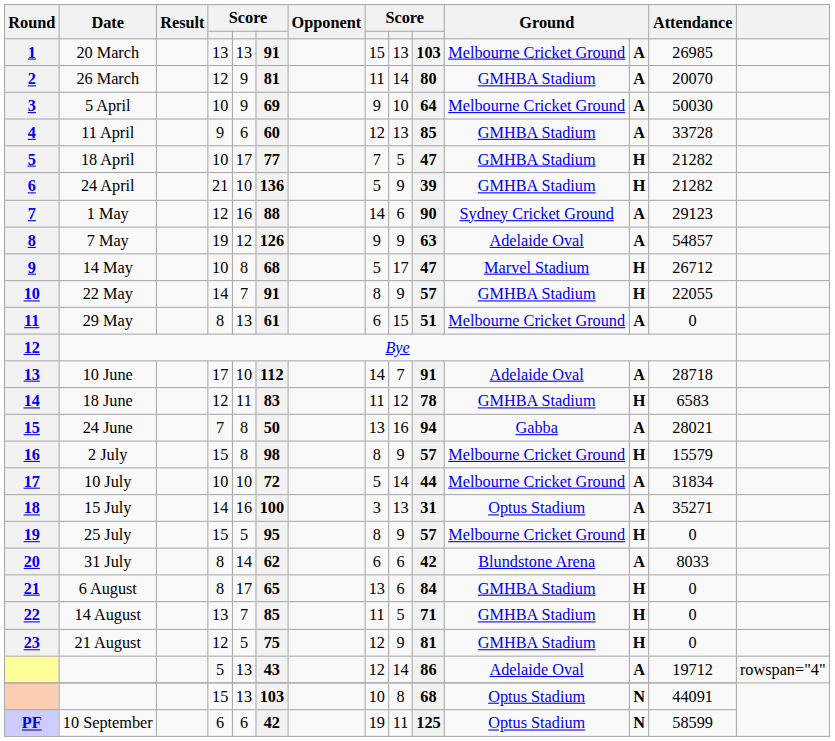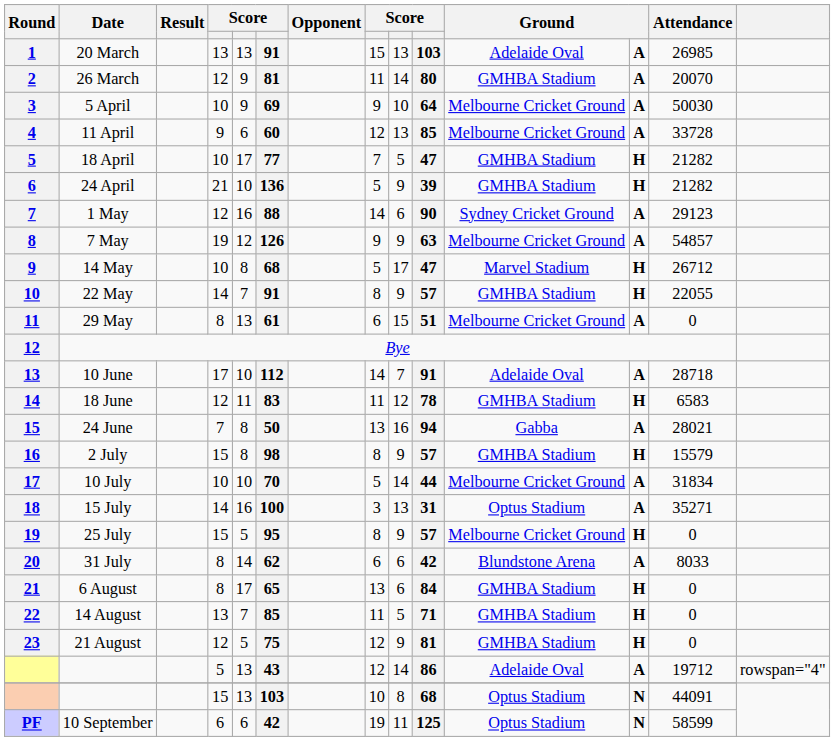(537, 52) Melbourne Cricket Ground -> (537, 52) Adelaide Oval
(537, 132) GMHBA Stadium -> (537, 132) Melbourne Cricket Ground
(537, 240) Adelaide Oval -> (537, 240) Melbourne Cricket Ground
(537, 454) Melbourne Cricket Ground -> (537, 454) GMHBA Stadium
(272, 481) 72 -> (272, 481) 70
